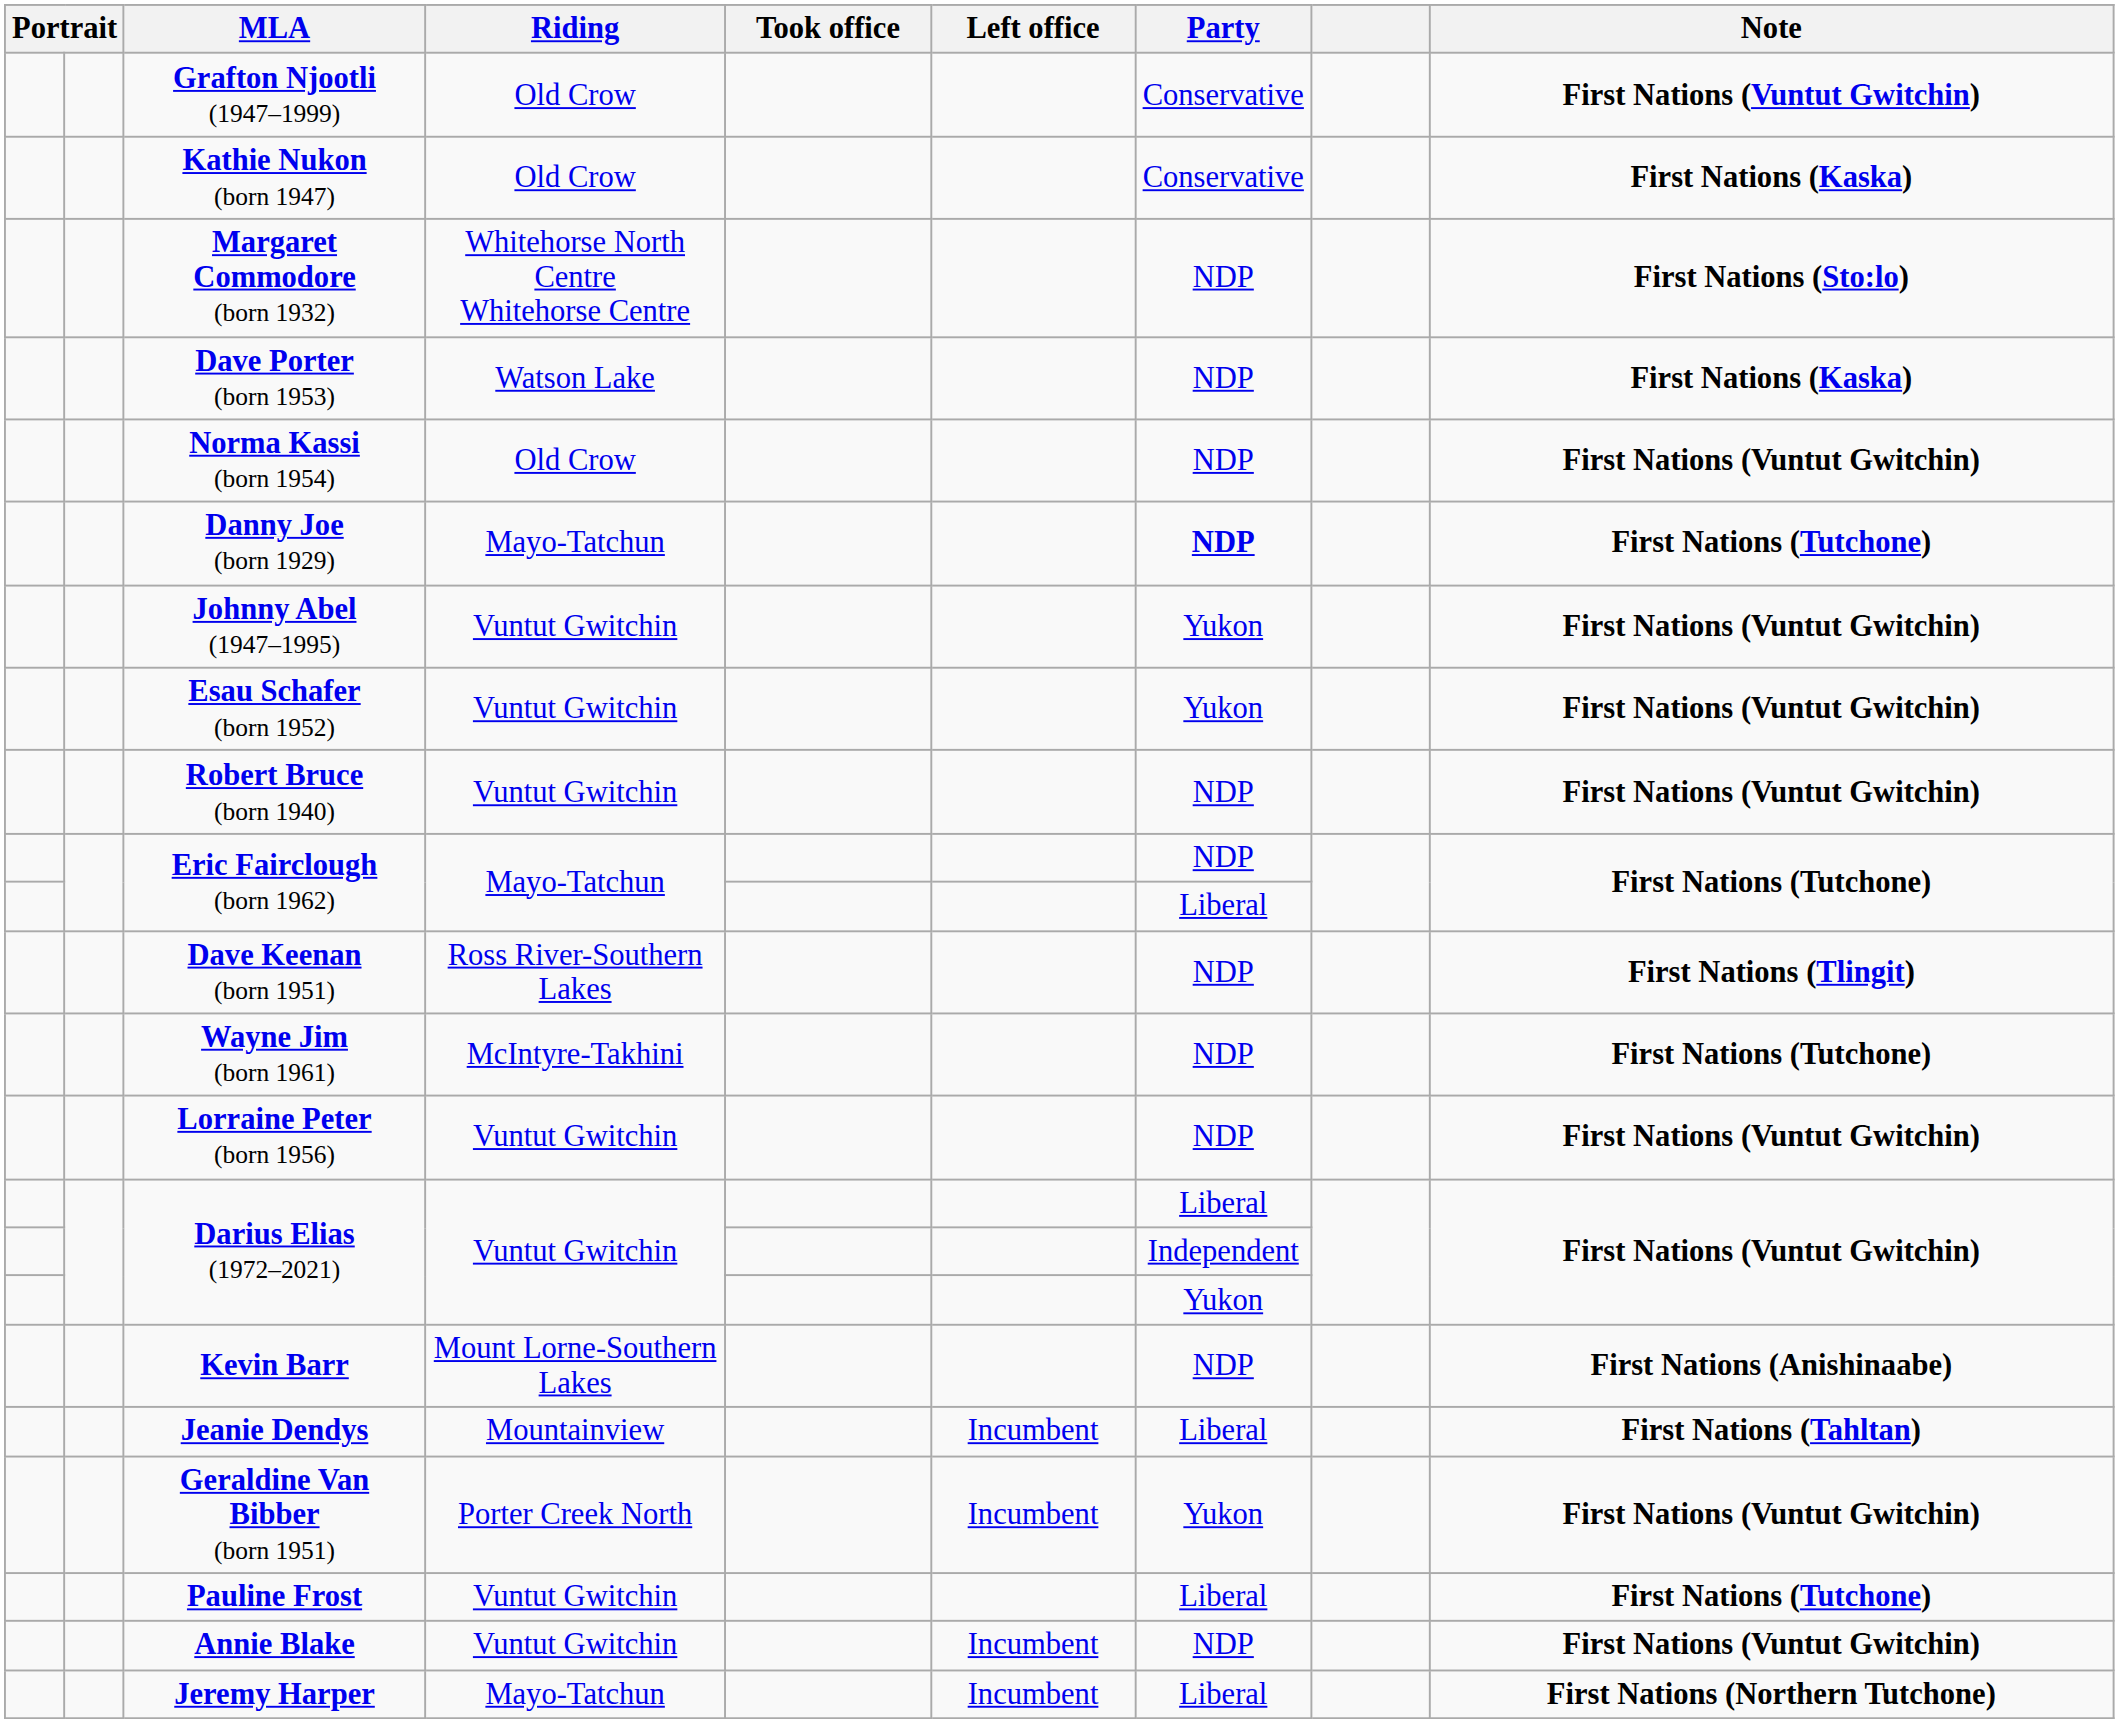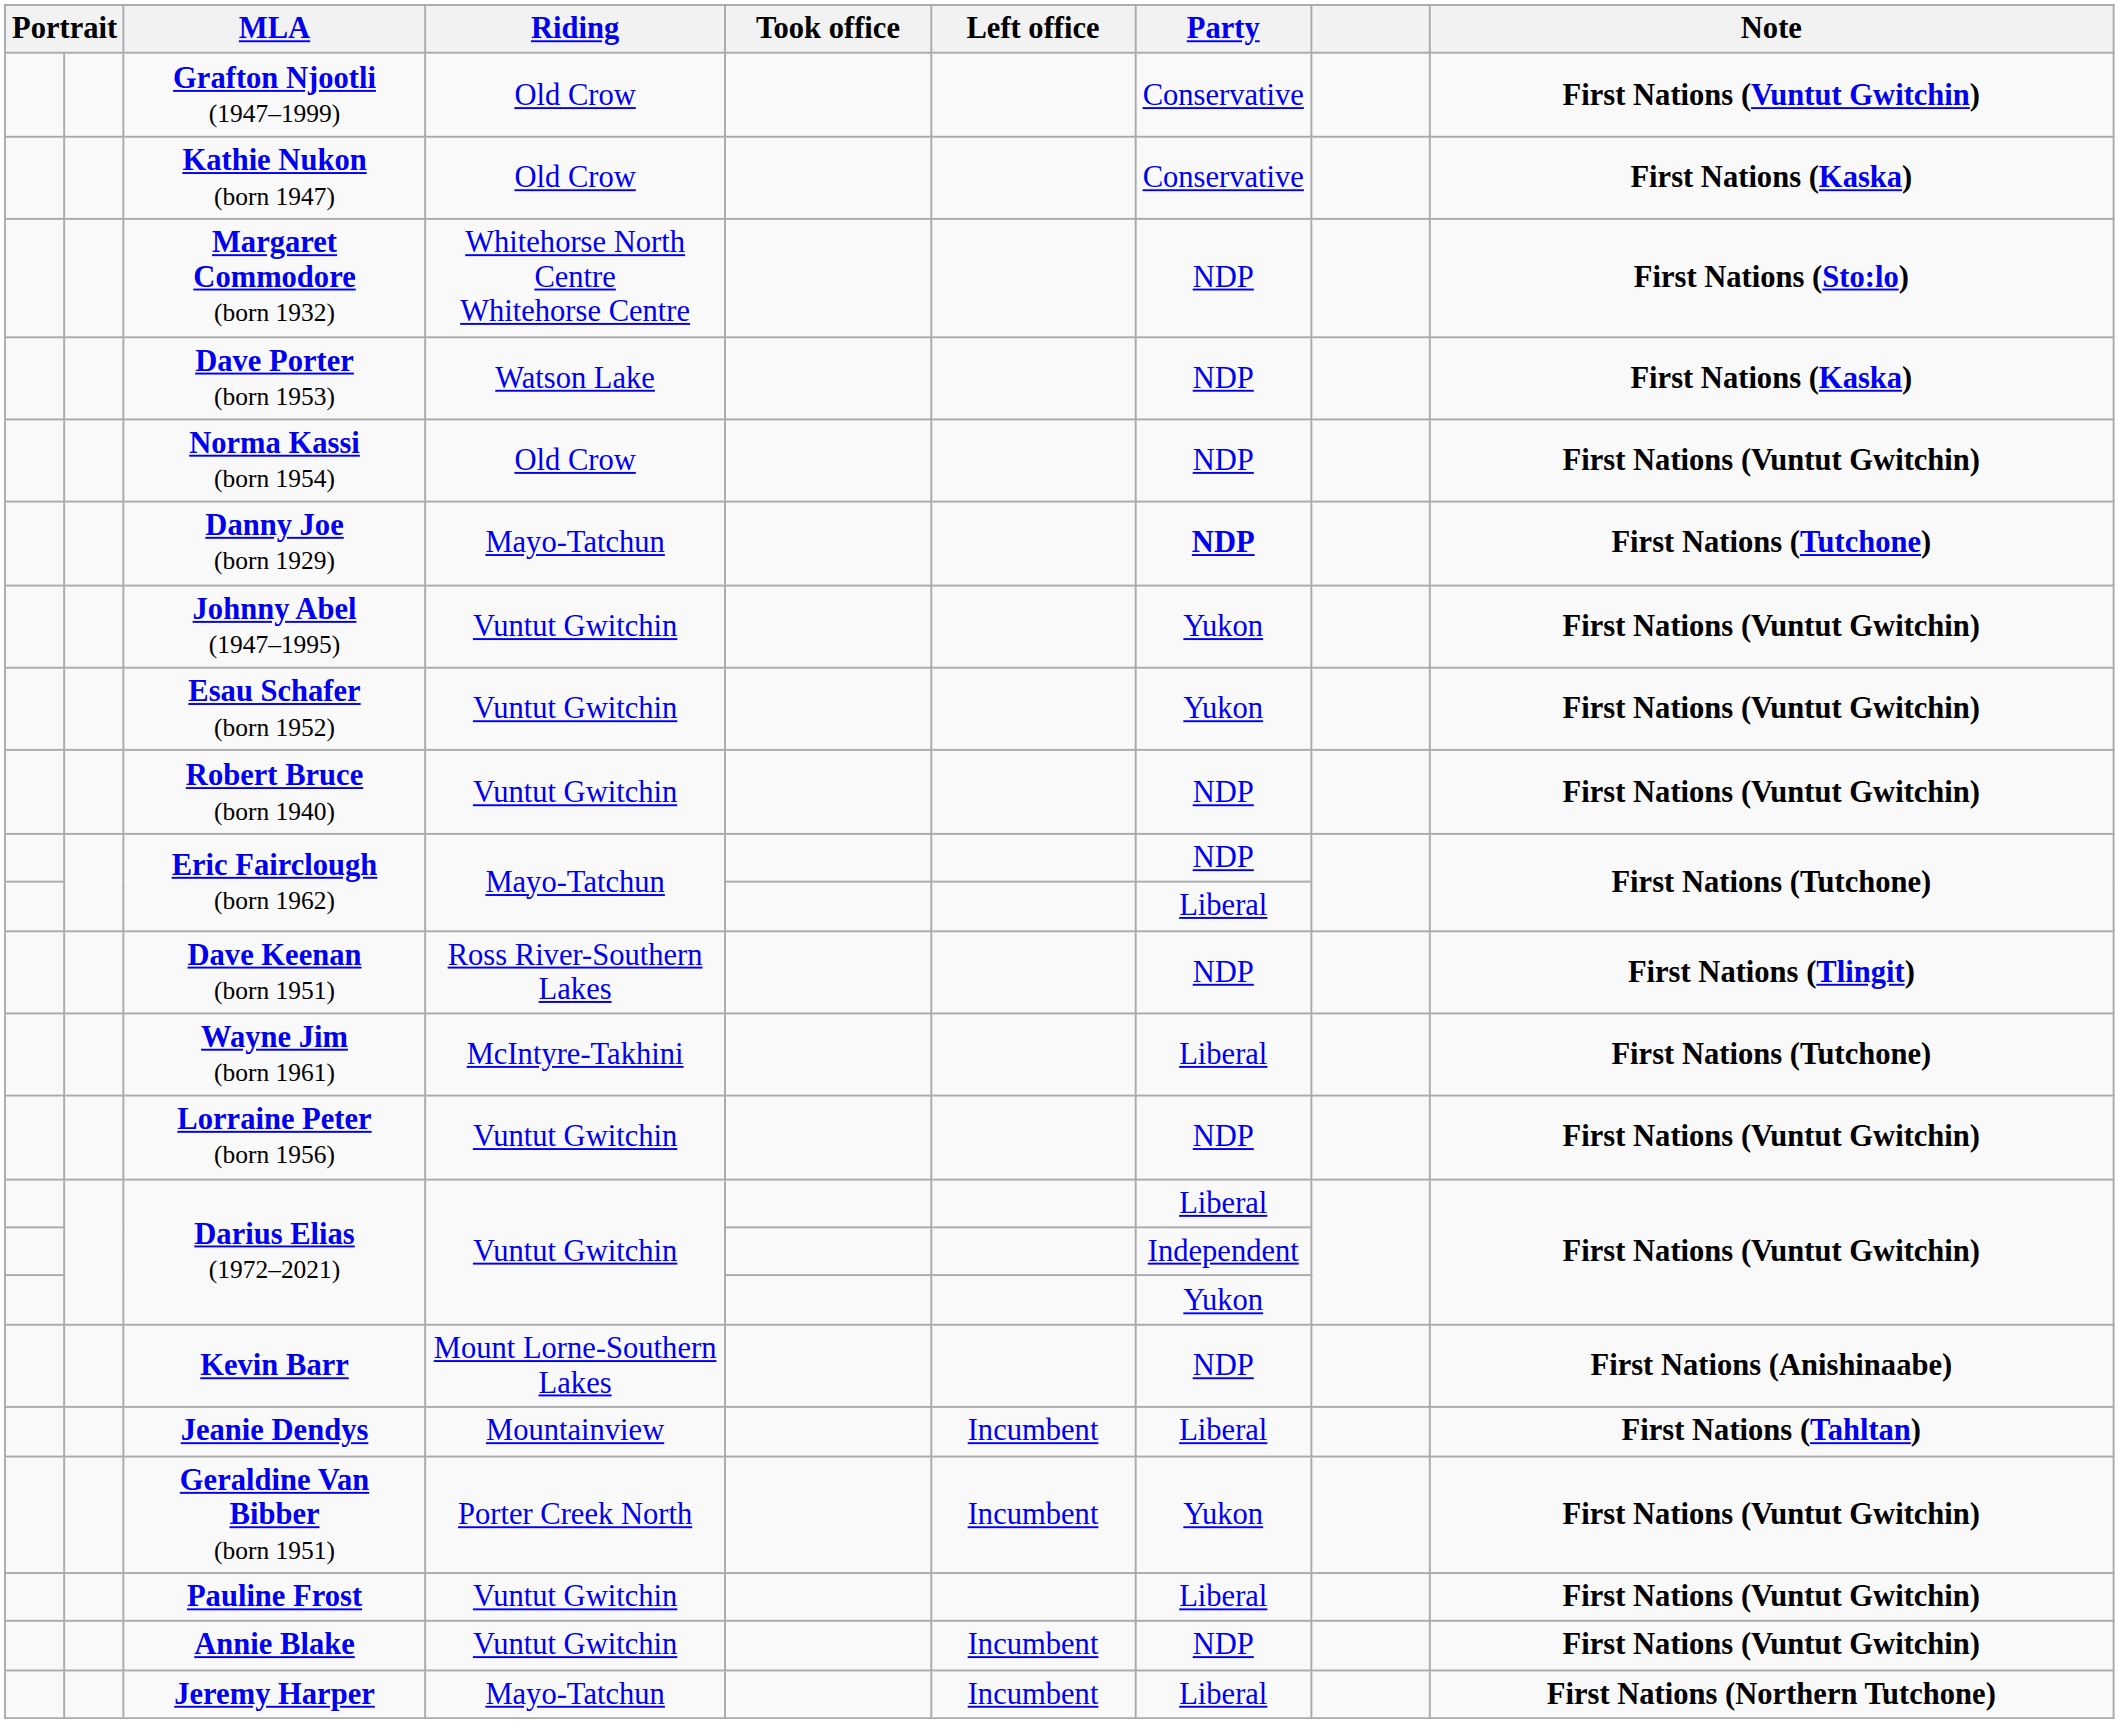(1223, 1054) NDP -> (1223, 1054) Liberal
(1771, 1596) First Nations (Tutchone) -> (1771, 1596) First Nations (Vuntut Gwitchin)
